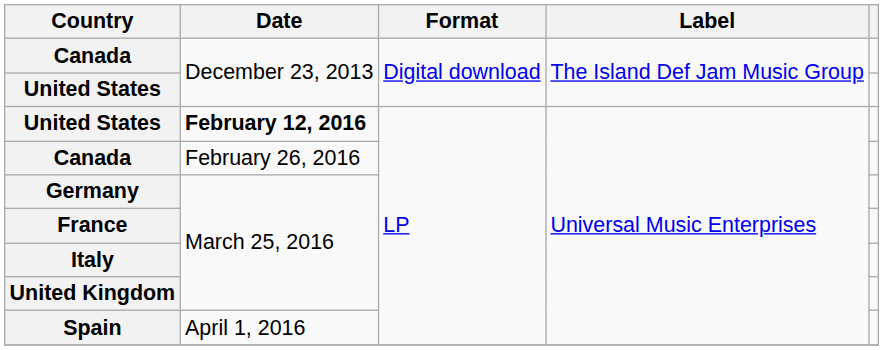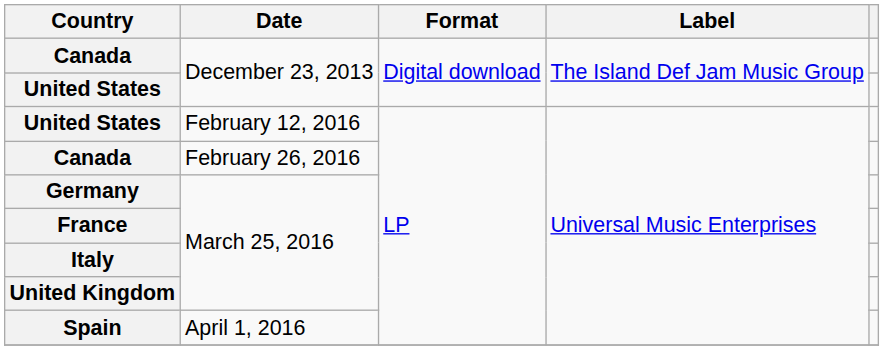(276, 123) bold -> (273, 123) normal
